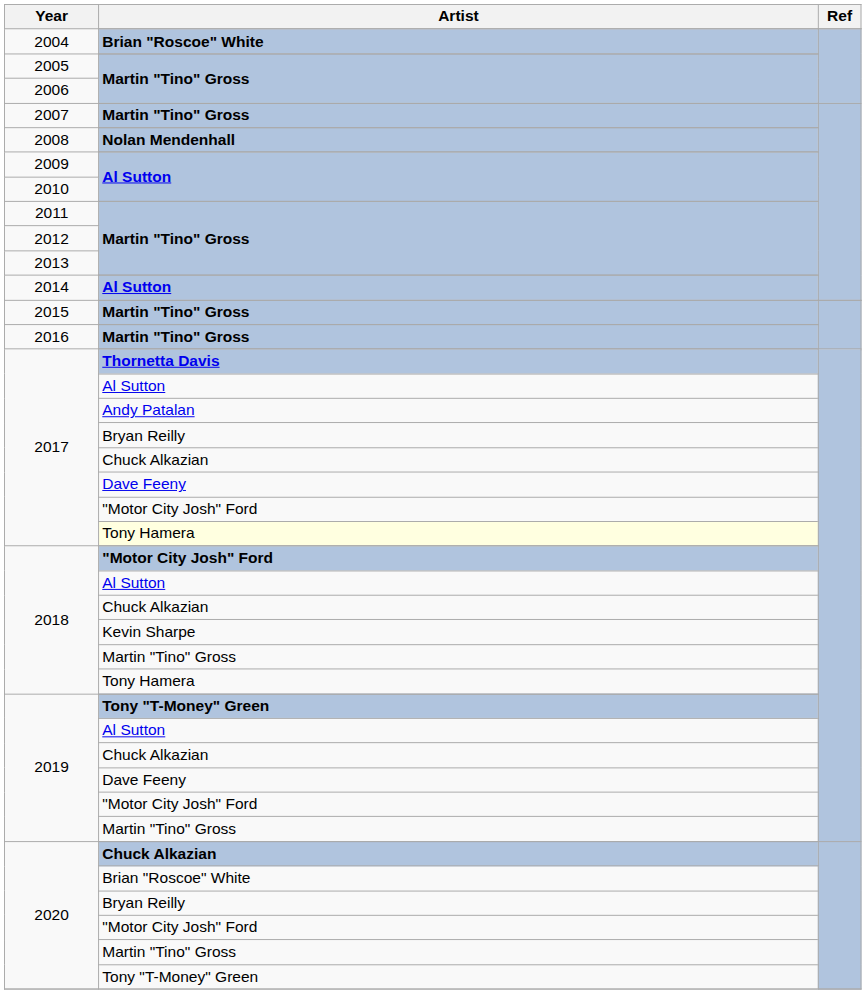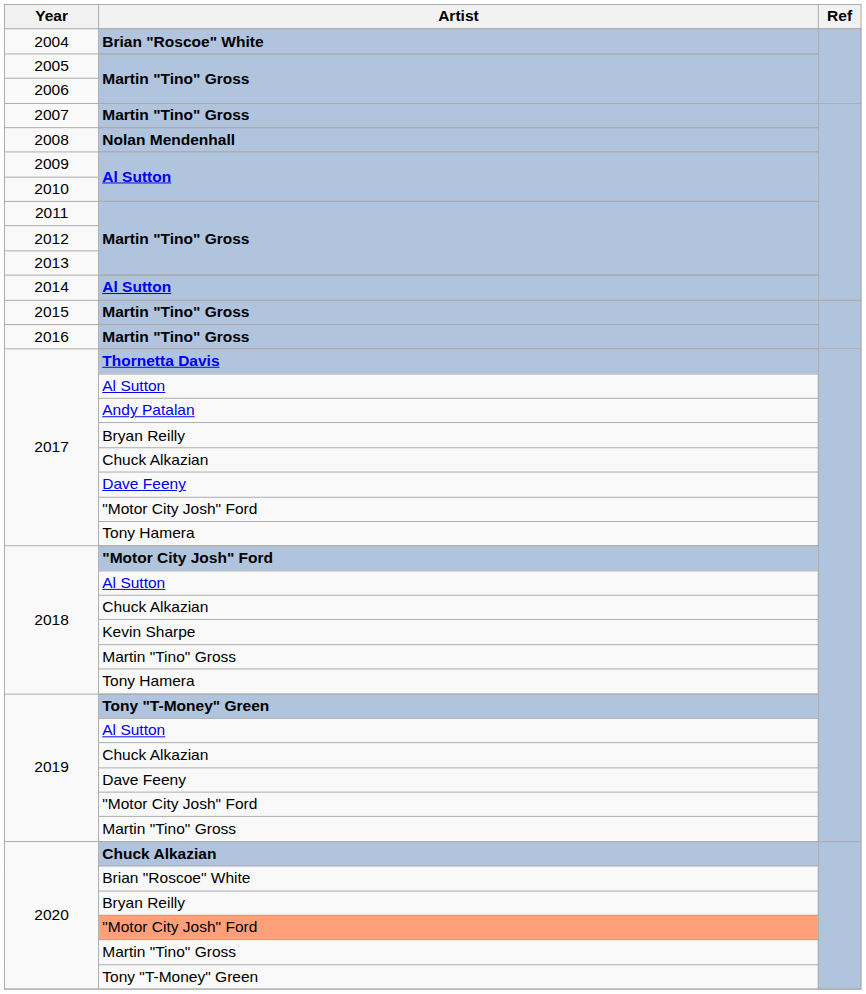(148, 533) lightyellow background -> (148, 533) no background
(180, 927) no background -> (180, 927) lightsalmon background
